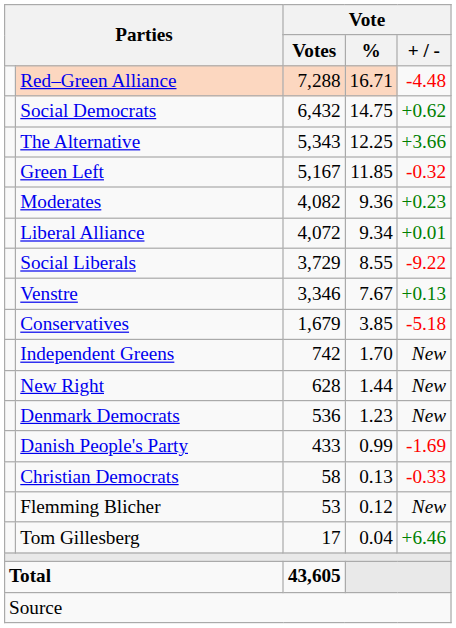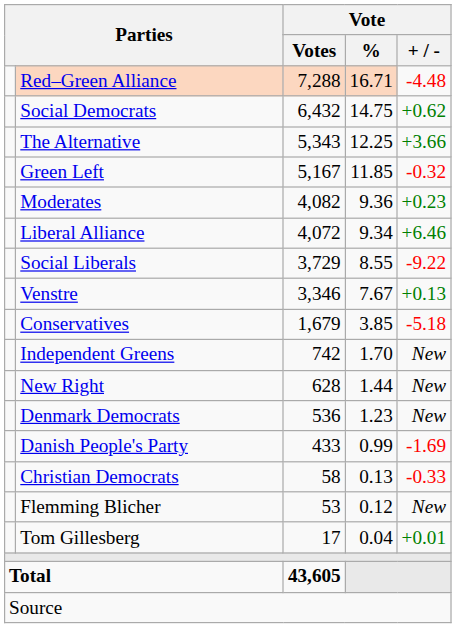(424, 232) +0.01 -> (424, 232) +6.46
(424, 537) +6.46 -> (424, 537) +0.01
